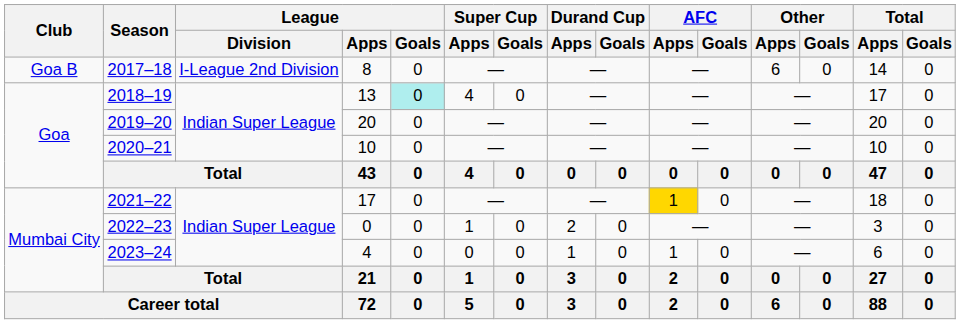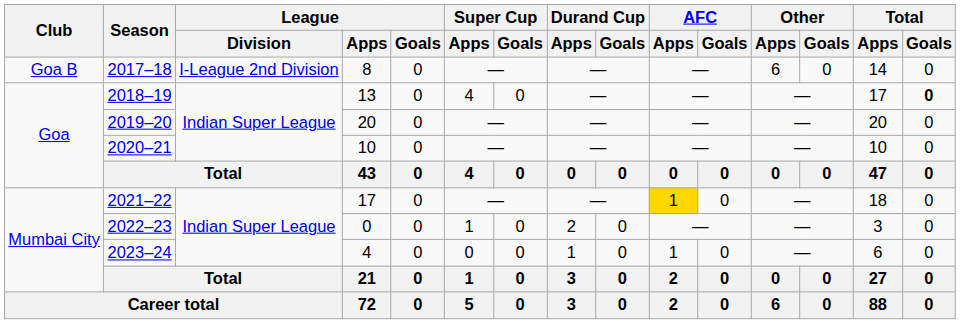(418, 95) paleturquoise background -> (418, 95) no background
(929, 95) normal -> (929, 95) bold
